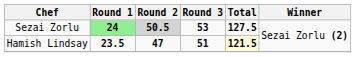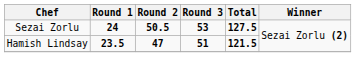(113, 28) lightgreen background -> (113, 28) no background
(158, 28) lightgrey background -> (158, 28) no background
(242, 44) lightyellow background -> (242, 44) no background
